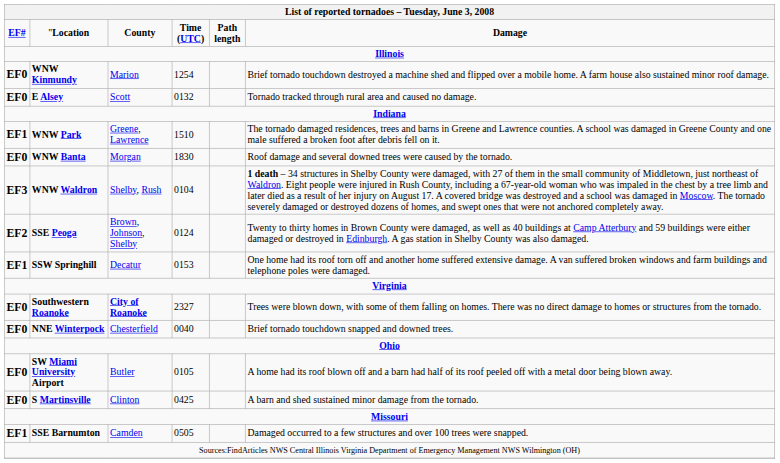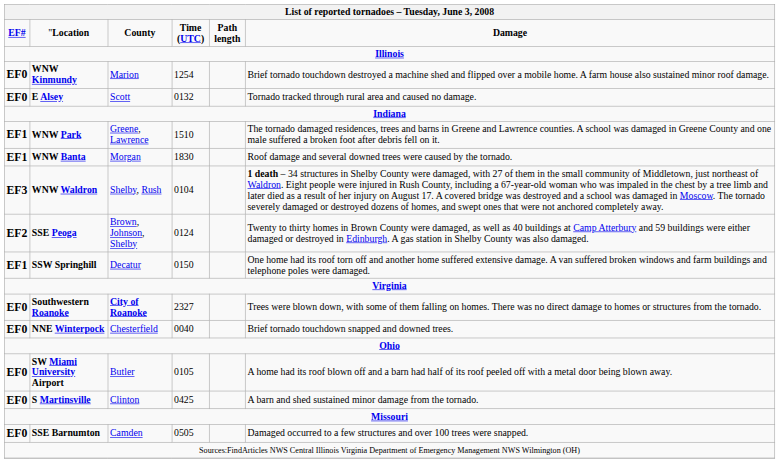(17, 157) EF0 -> (17, 157) EF1
(184, 265) 0153 -> (184, 265) 0150
(17, 433) EF1 -> (17, 433) EF0
